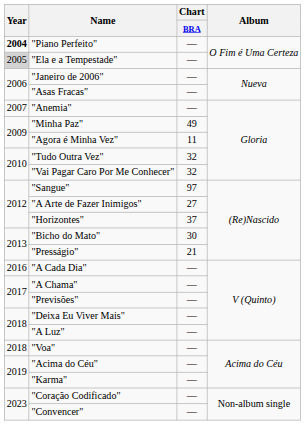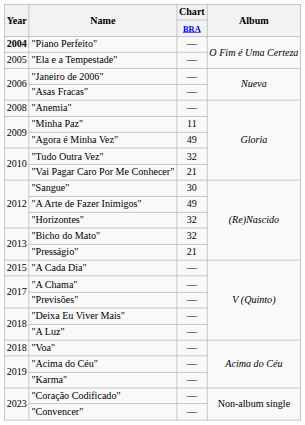(17, 60) lightgrey background -> (17, 60) no background
(17, 108) 2007 -> (17, 108) 2008
(192, 124) 49 -> (192, 124) 11
(192, 140) 11 -> (192, 140) 49
(192, 172) 32 -> (192, 172) 21
(192, 188) 97 -> (192, 188) 30
(192, 204) 27 -> (192, 204) 49
(192, 220) 37 -> (192, 220) 32
(192, 236) 30 -> (192, 236) 32
(17, 268) 2016 -> (17, 268) 2015
